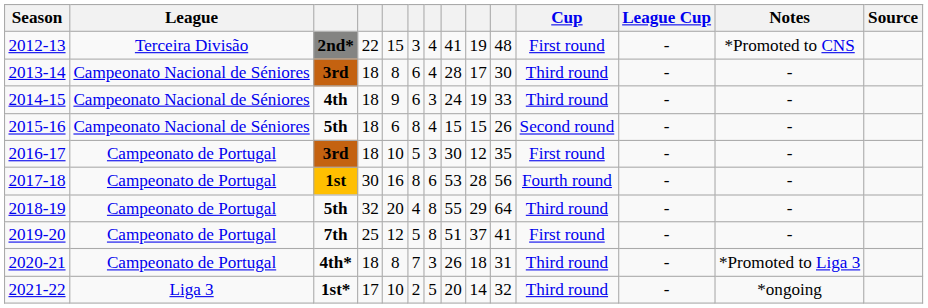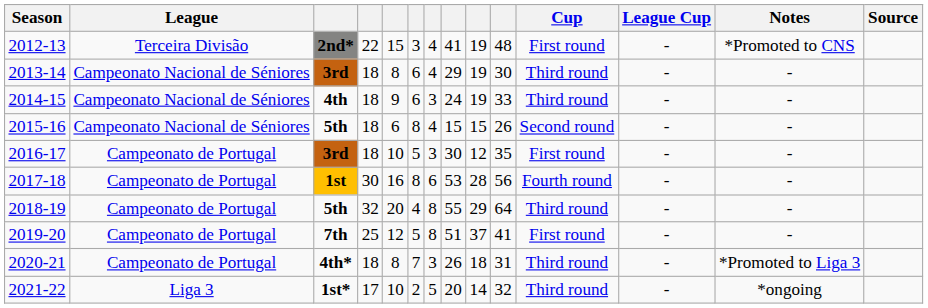(453, 72) 28 -> (453, 72) 29
(478, 72) 17 -> (478, 72) 19
